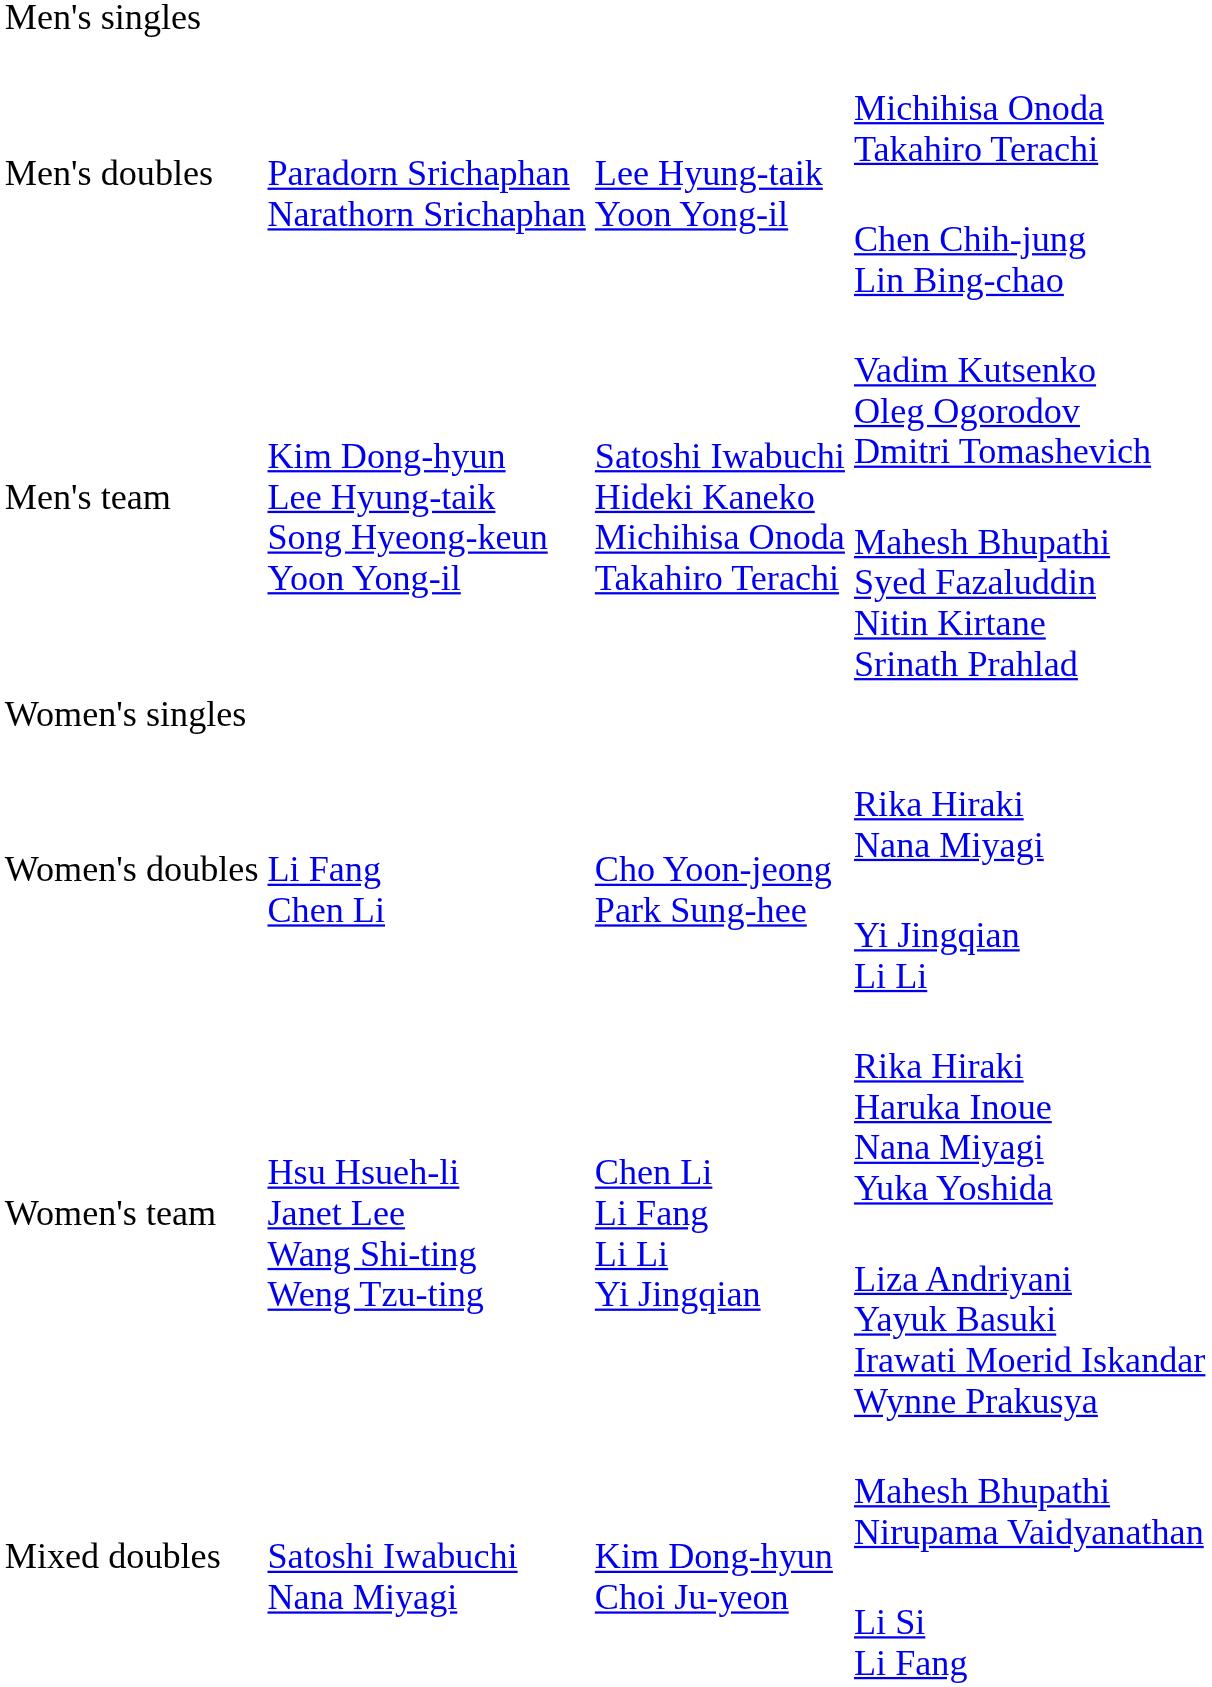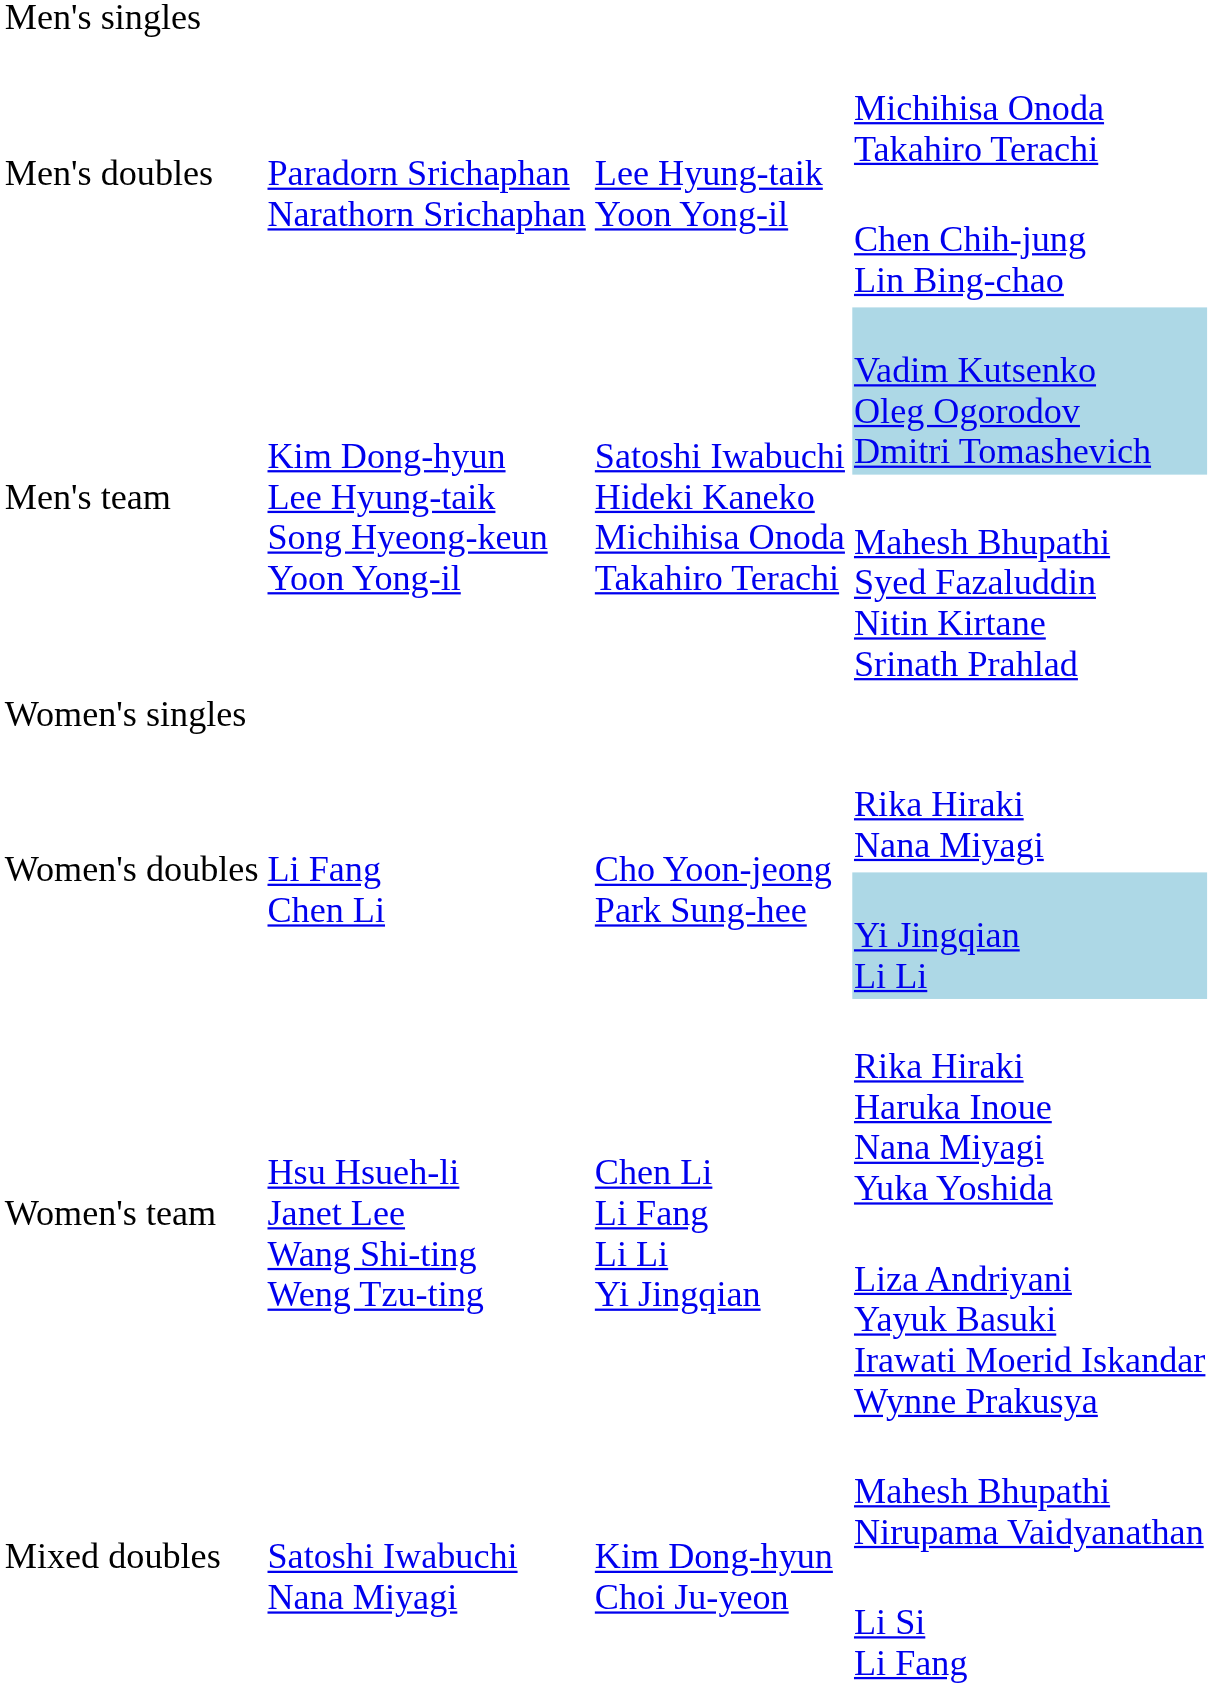(1003, 410) no background -> (1003, 410) lightblue background
(937, 955) no background -> (937, 955) lightblue background
